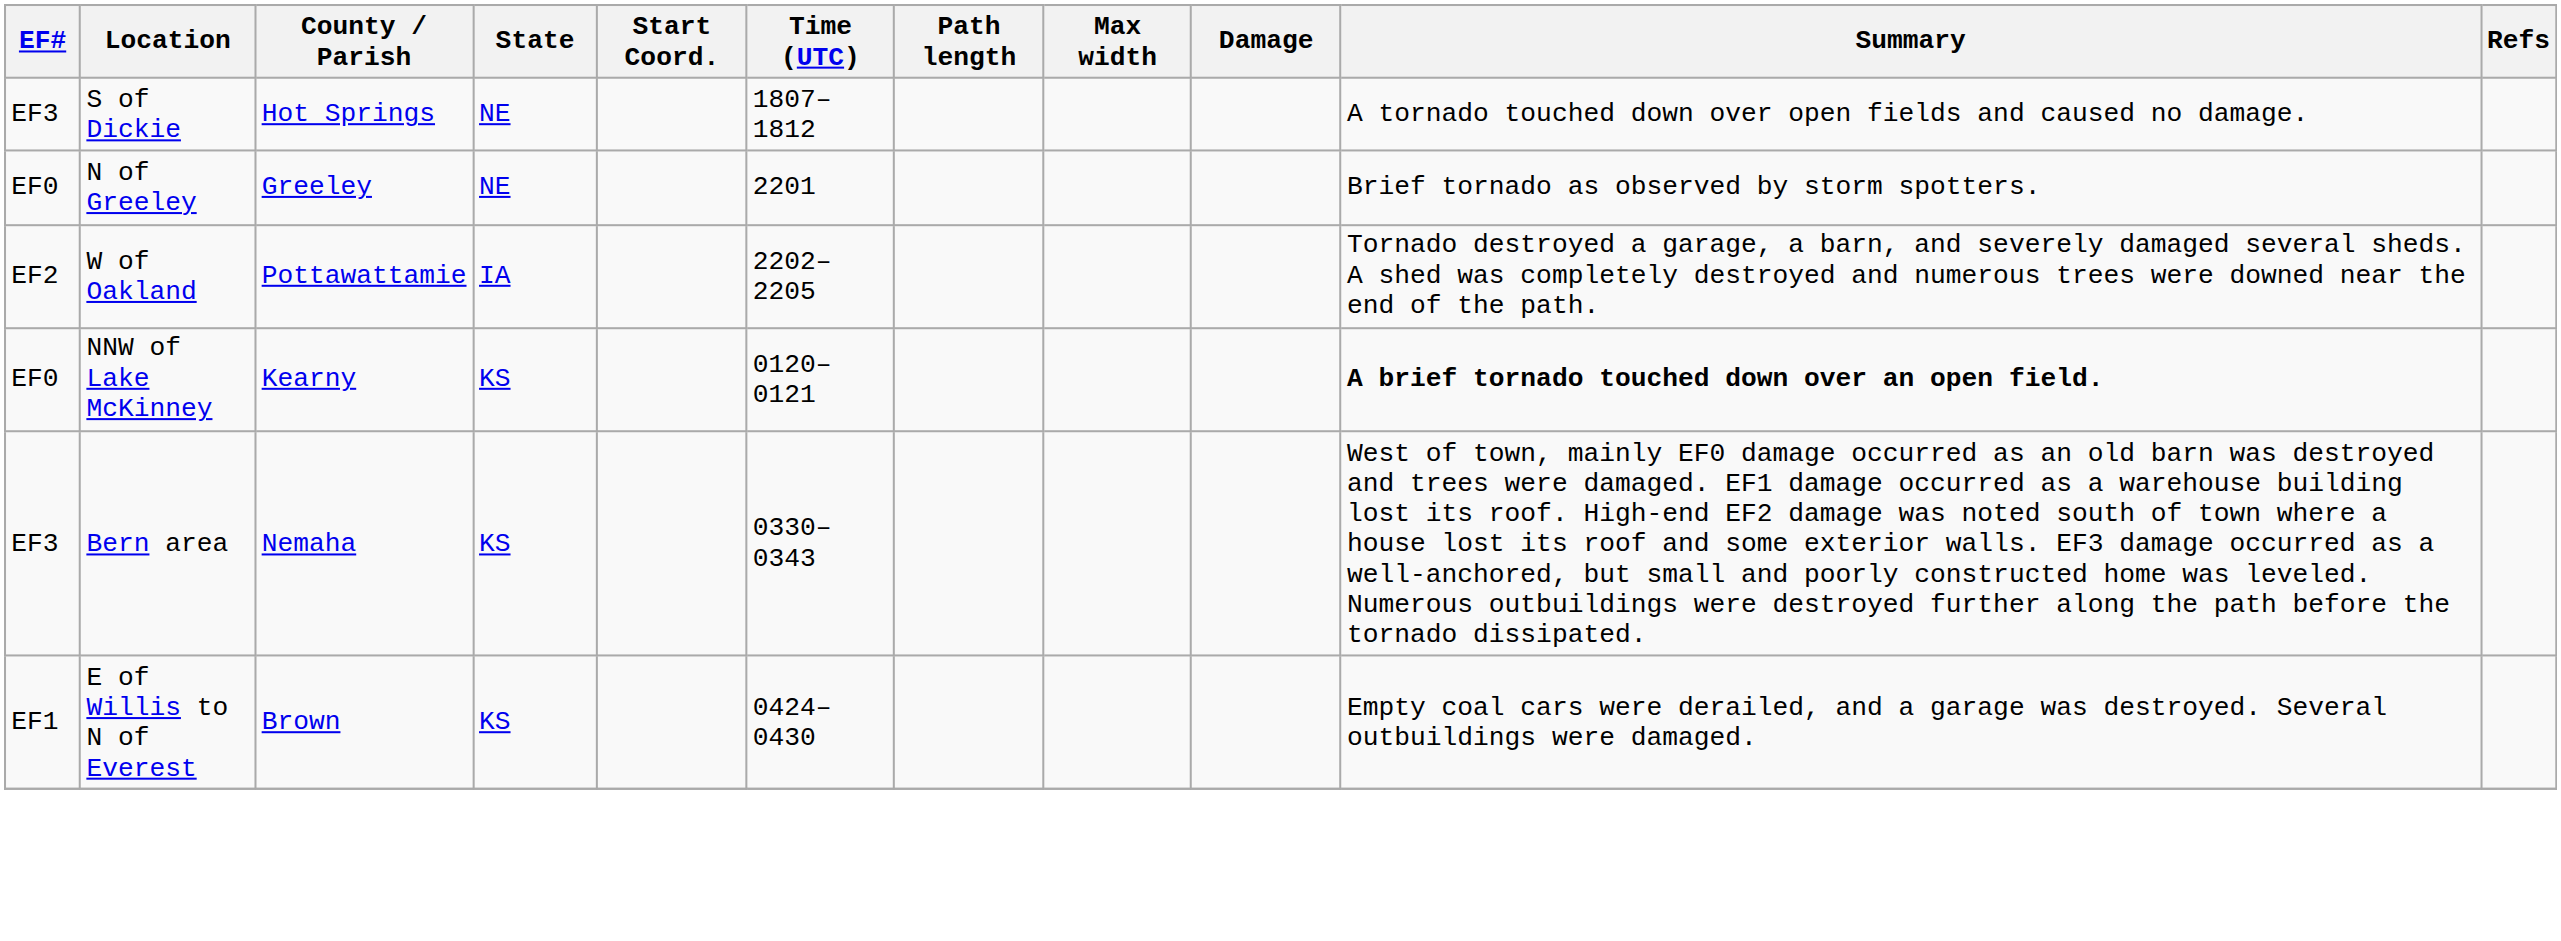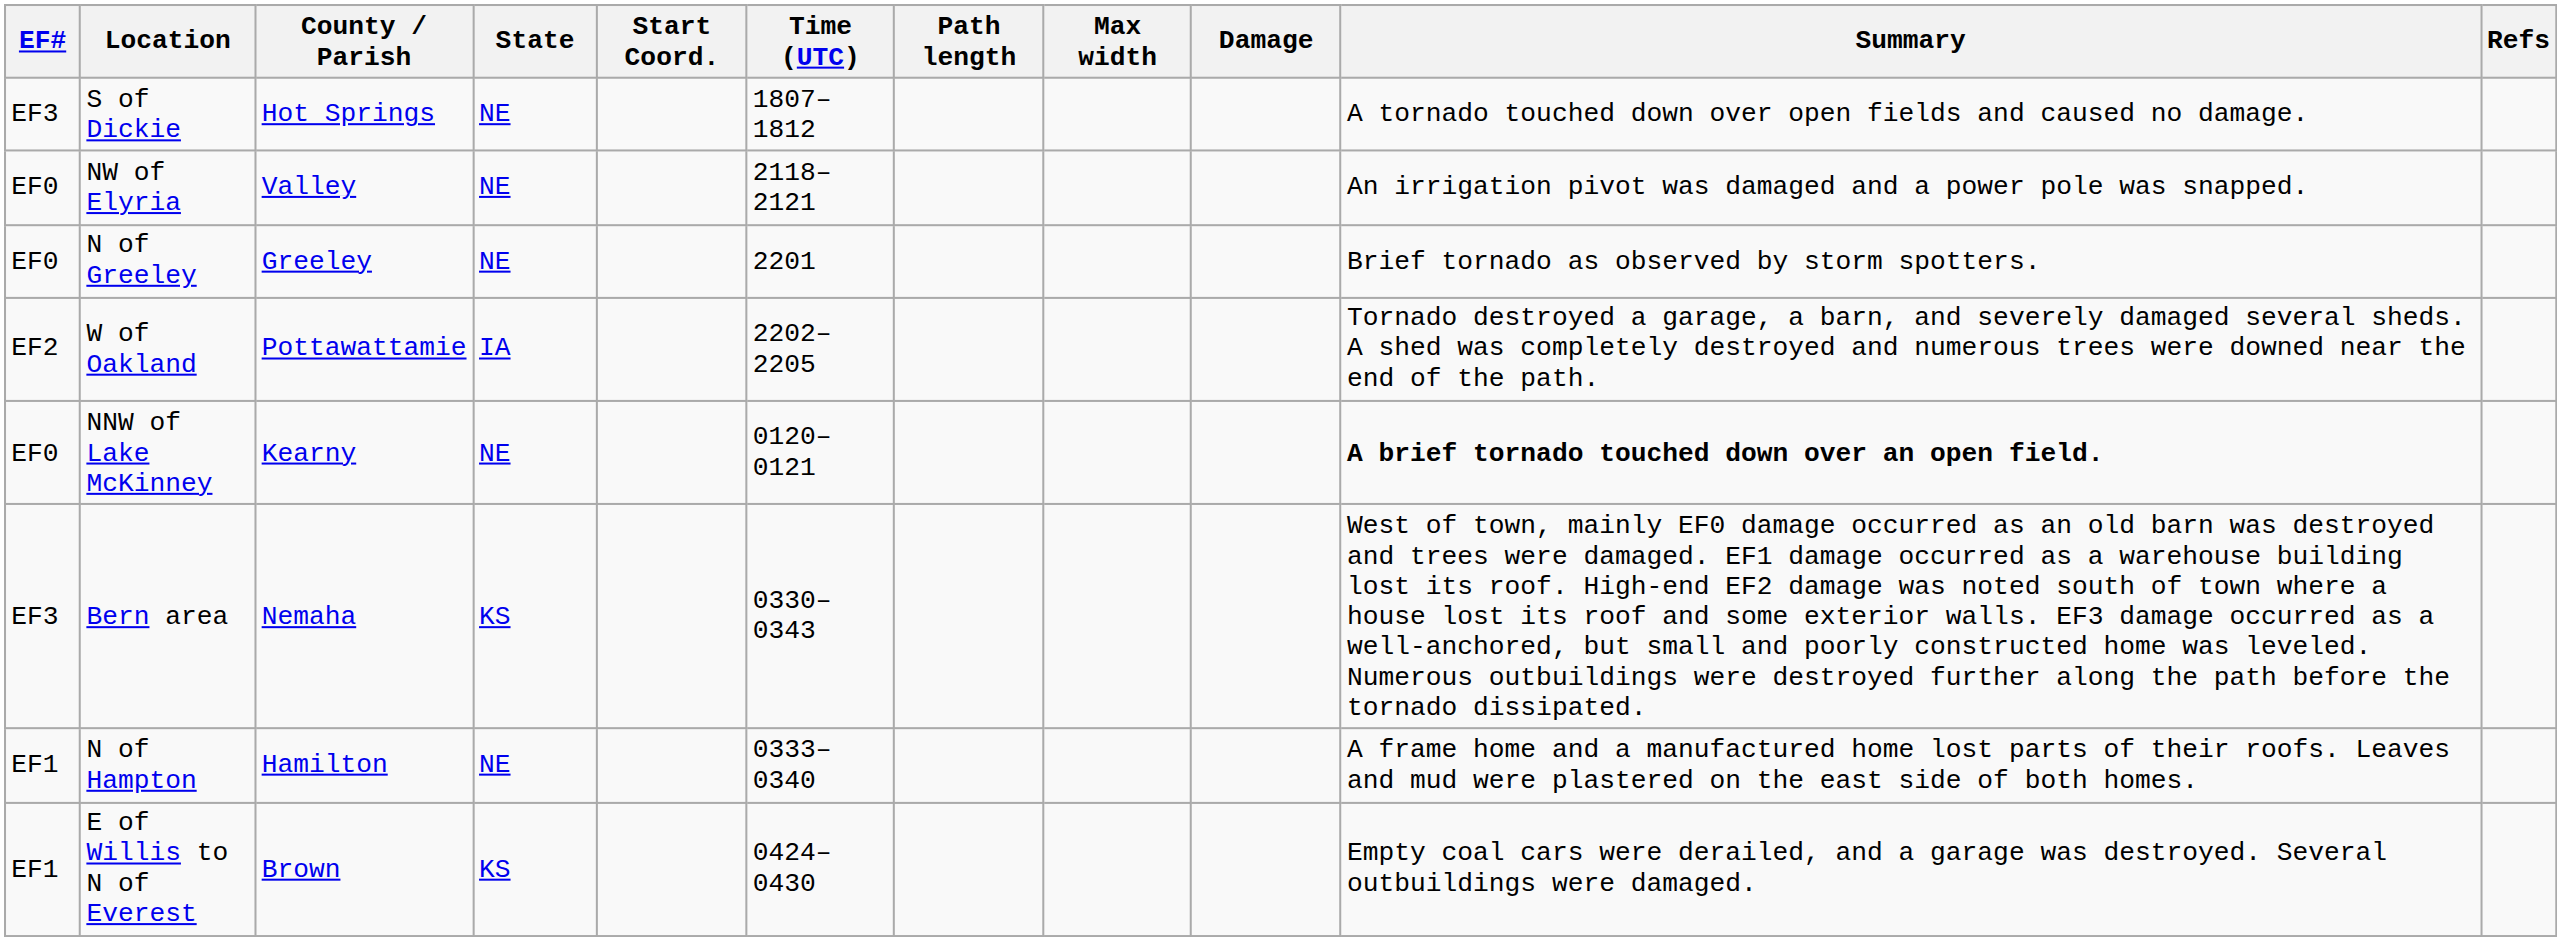+ row: (134, 188)
(495, 379) KS -> (495, 453) NE
+ row: (142, 765)
